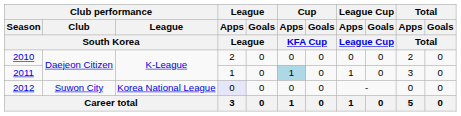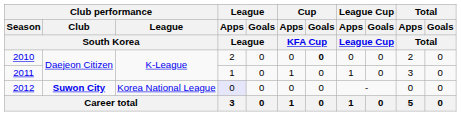(321, 57) normal -> (321, 57) bold
(291, 73) lightblue background -> (291, 73) no background
(79, 88) normal -> (79, 88) bold
